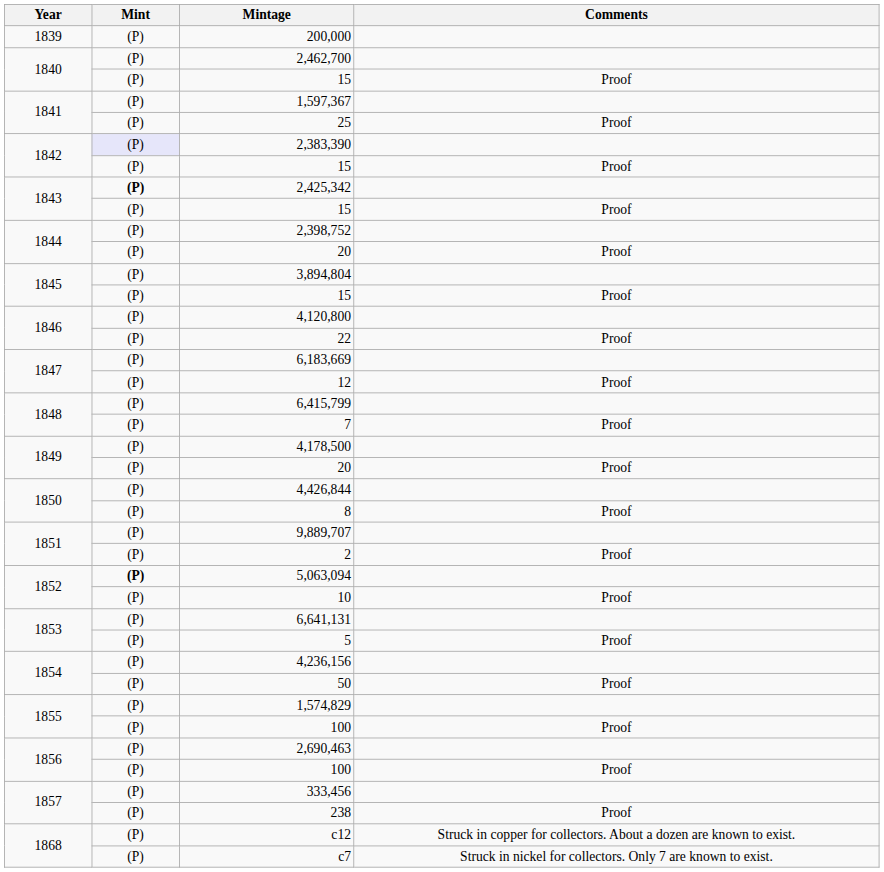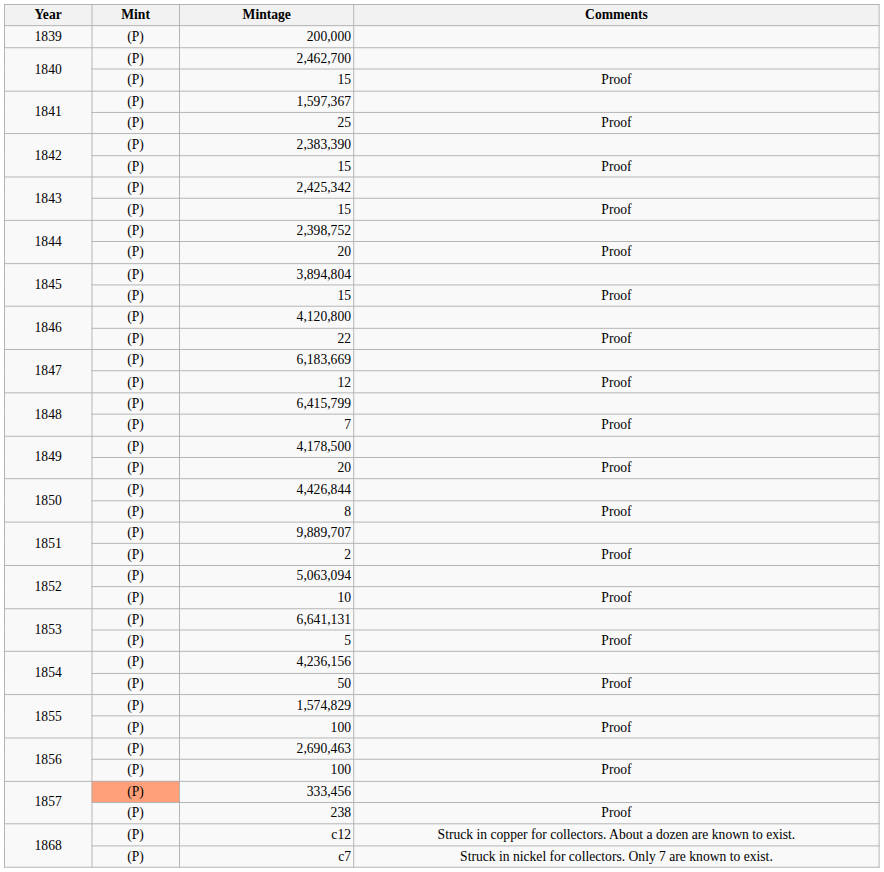(136, 144) lavender background -> (136, 144) no background
(136, 187) bold -> (136, 187) normal
(136, 576) bold -> (136, 576) normal
(136, 791) no background -> (136, 791) lightsalmon background
